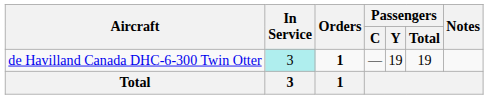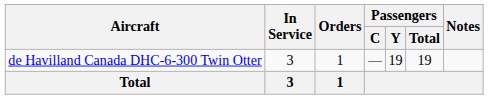(290, 60) paleturquoise background -> (290, 60) no background
(340, 60) bold -> (340, 60) normal
